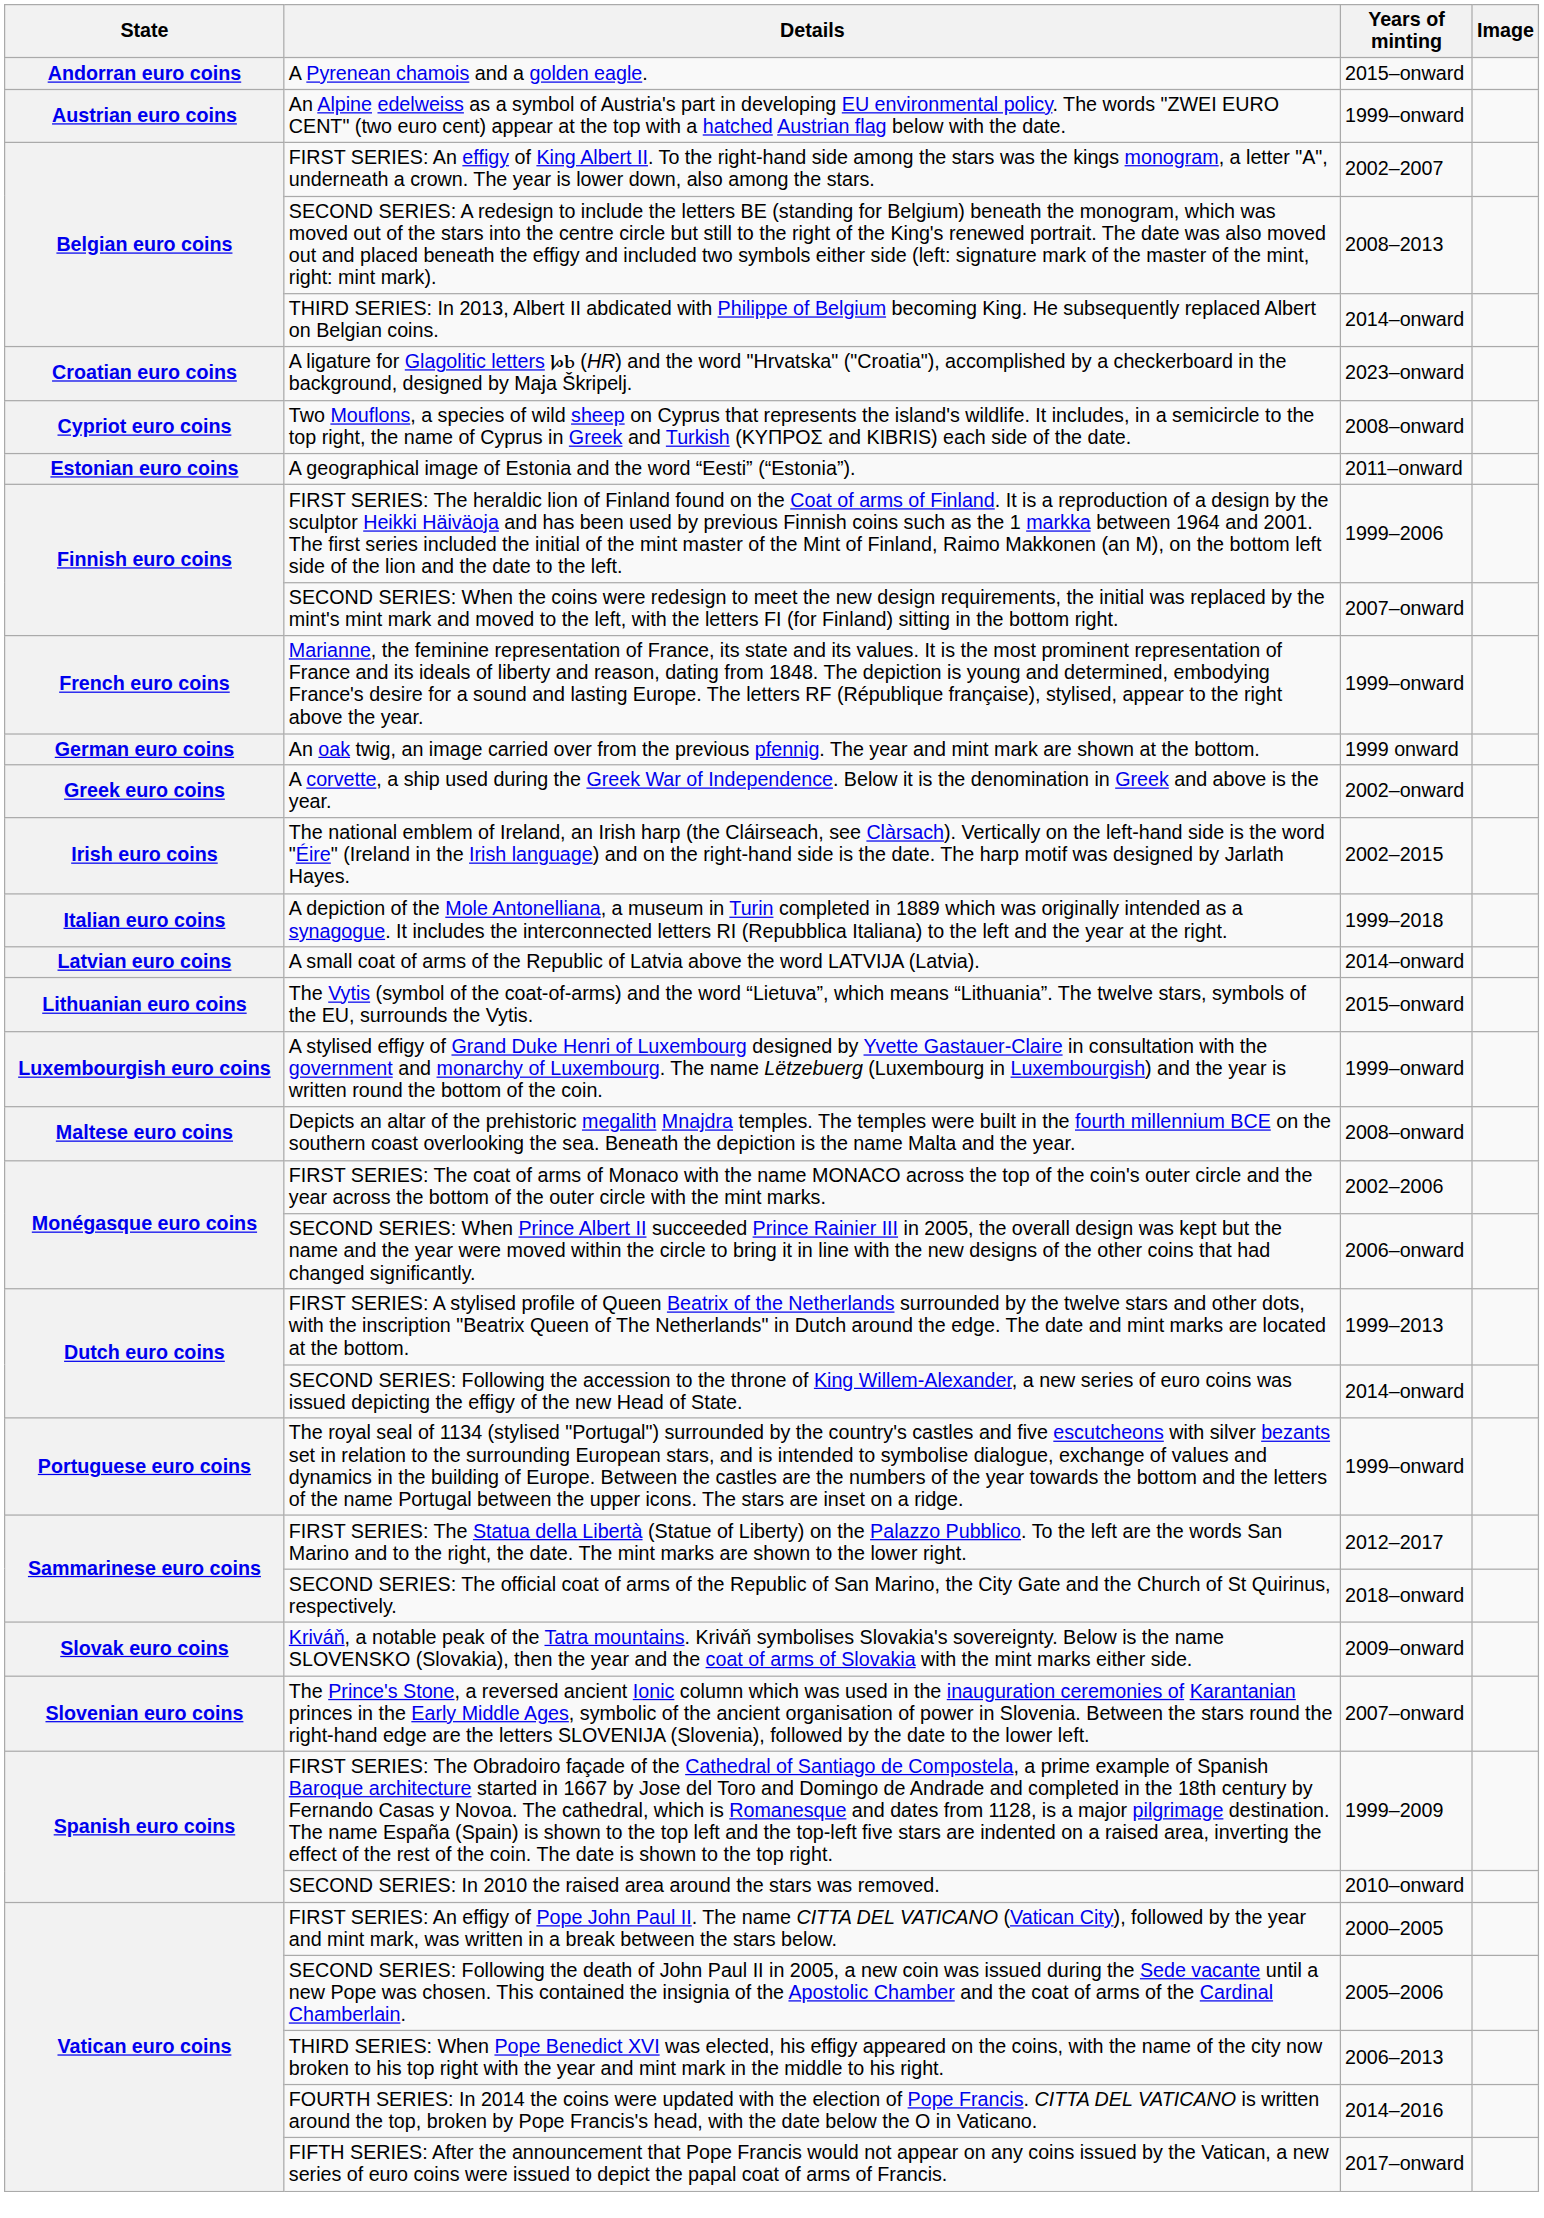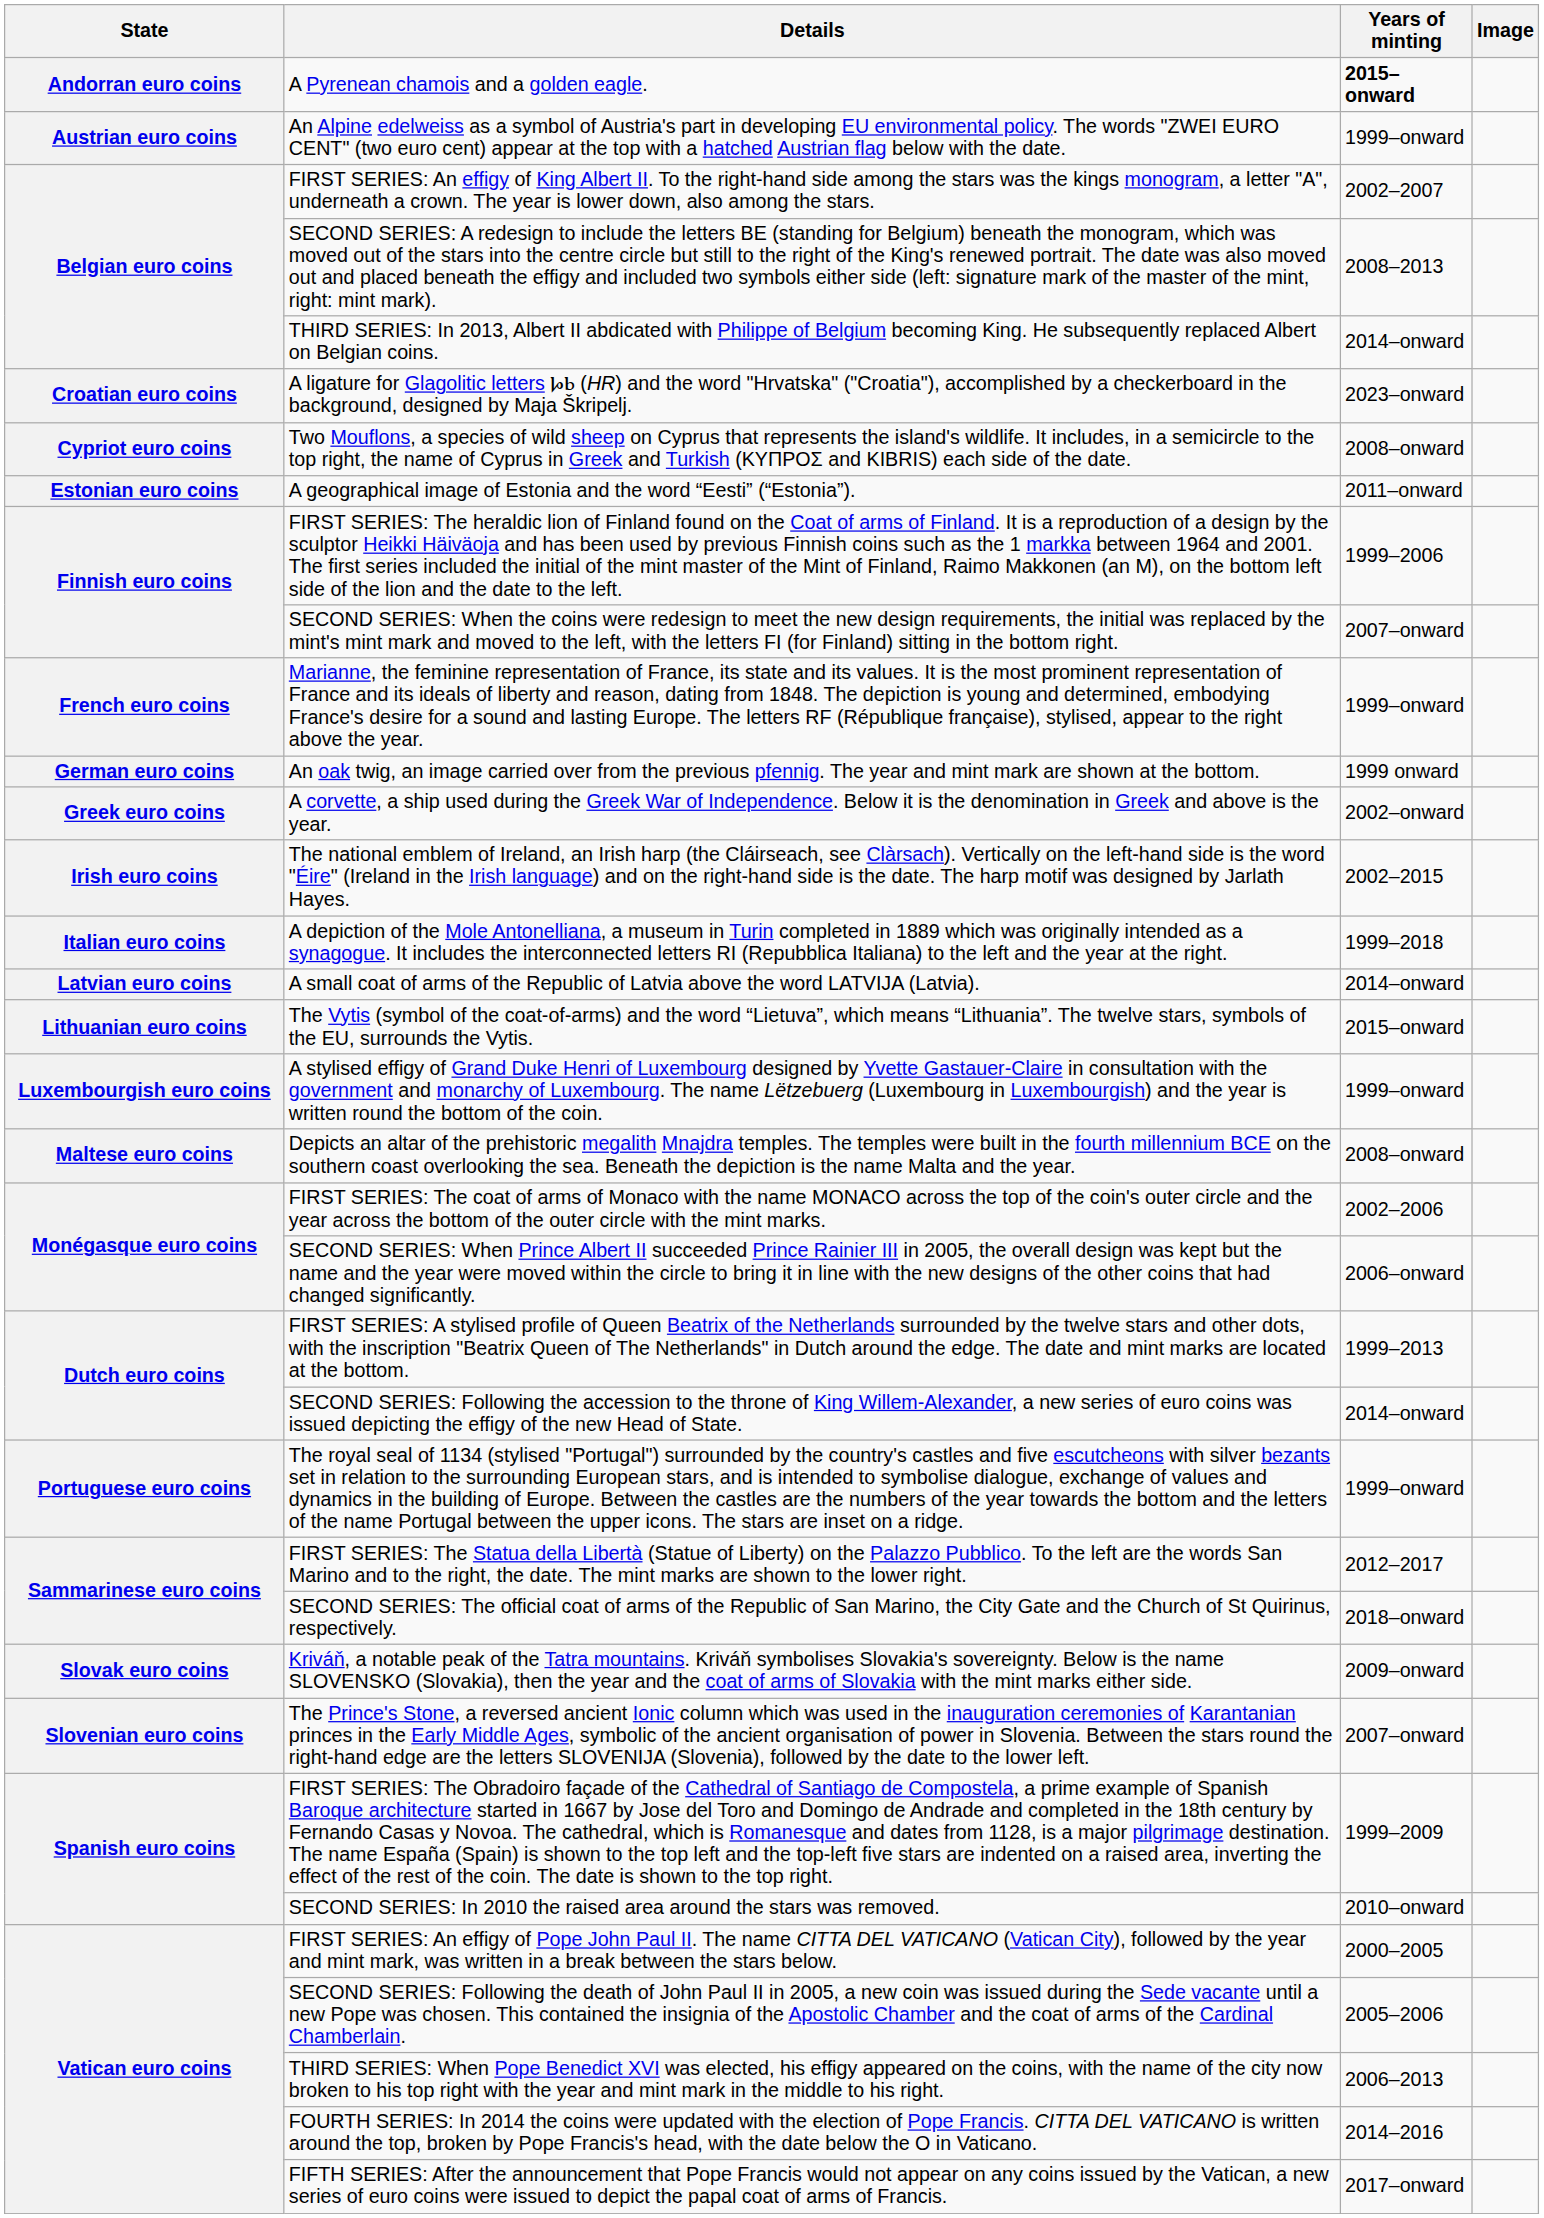(1405, 73) normal -> (1380, 84) bold
